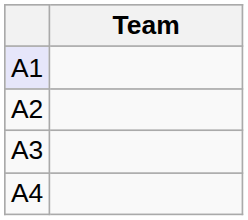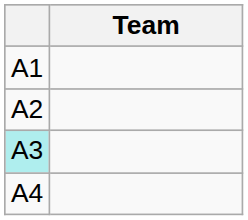(27, 67) lavender background -> (27, 67) no background
(27, 151) no background -> (27, 151) paleturquoise background
